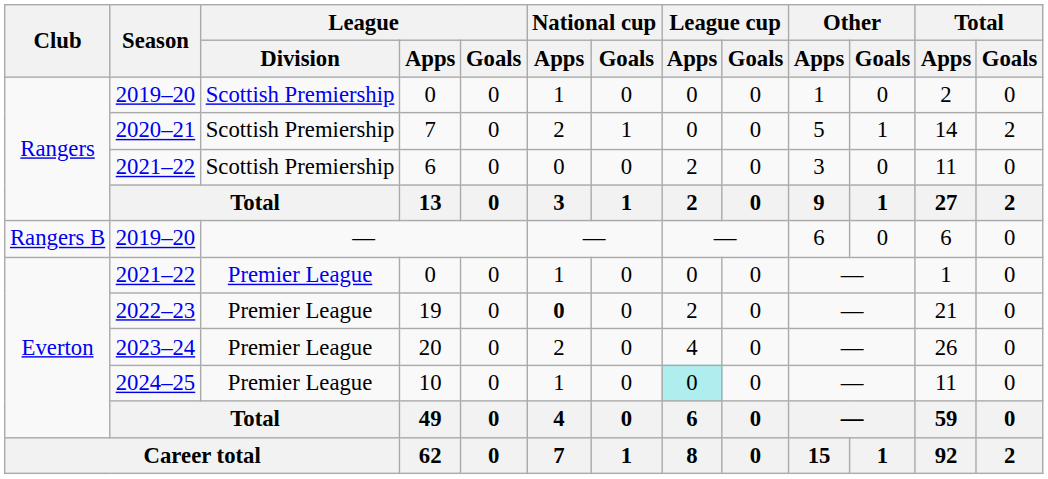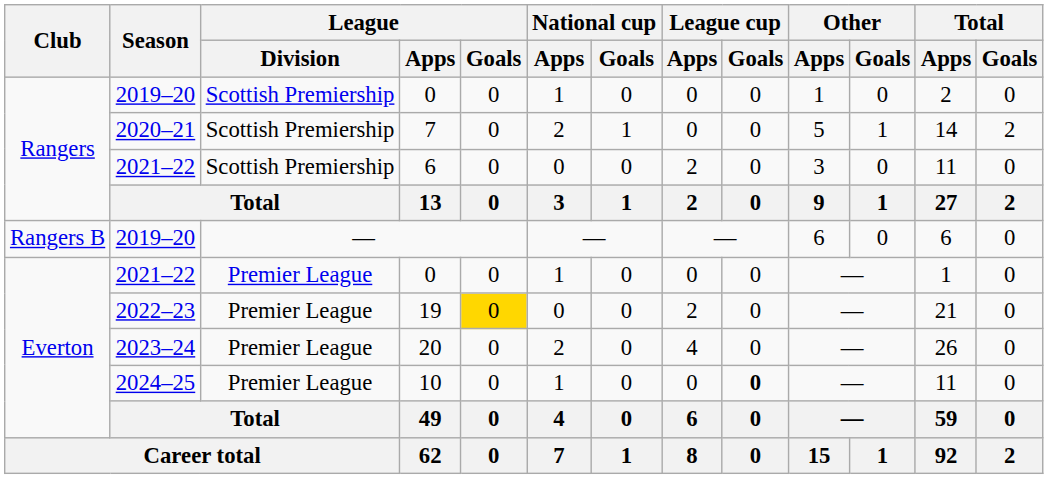(494, 310) no background -> (494, 310) gold background
(559, 310) bold -> (559, 310) normal
(692, 382) paleturquoise background -> (692, 382) no background
(756, 382) normal -> (756, 382) bold
